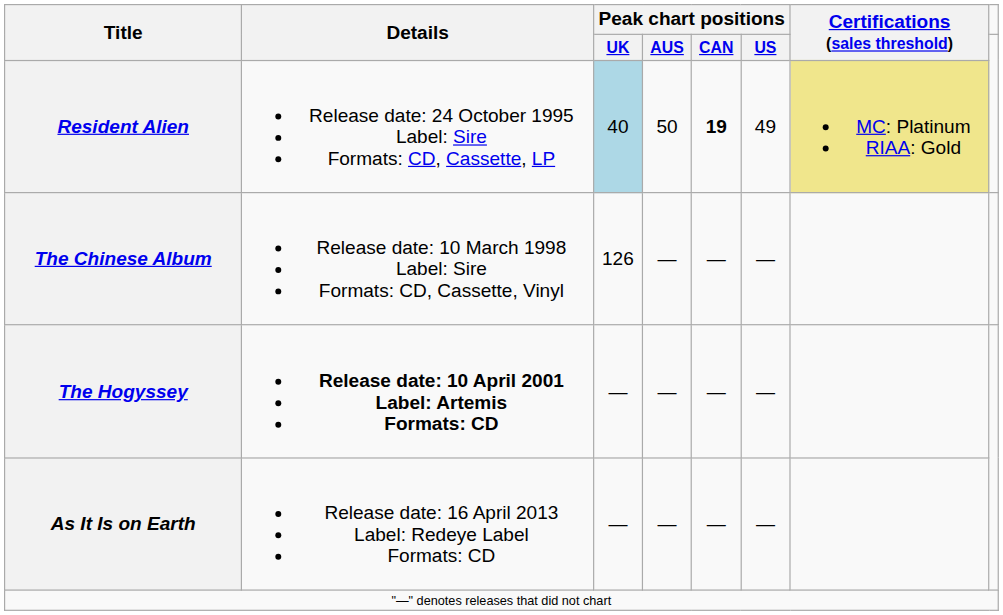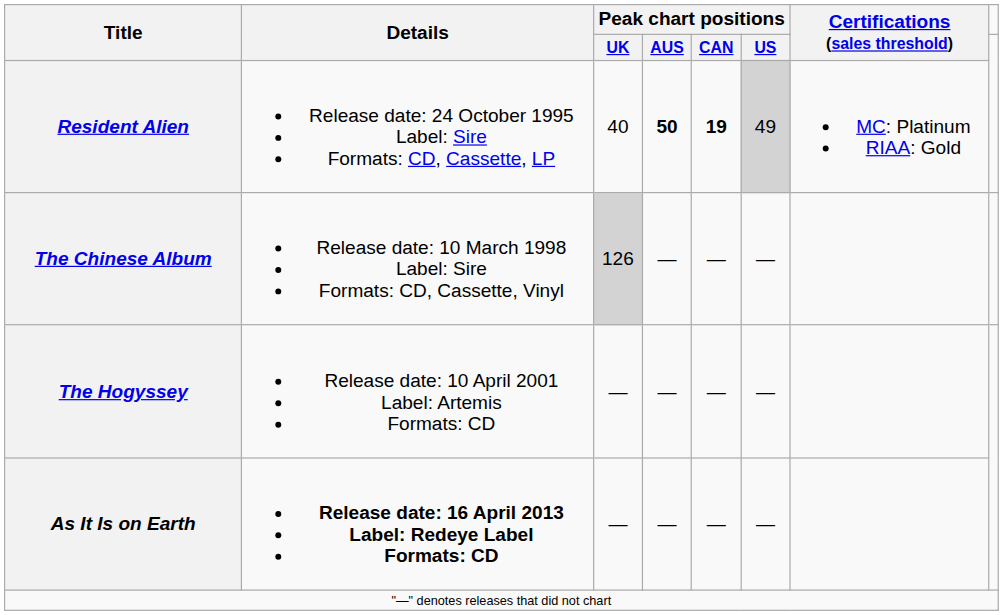(618, 126) lightblue background -> (618, 126) no background
(667, 126) normal -> (667, 126) bold
(765, 126) no background -> (765, 126) lightgrey background
(890, 137) khaki background -> (890, 137) no background
(618, 258) no background -> (618, 258) lightgrey background
(418, 402) bold -> (418, 402) normal
(418, 535) normal -> (418, 535) bold
